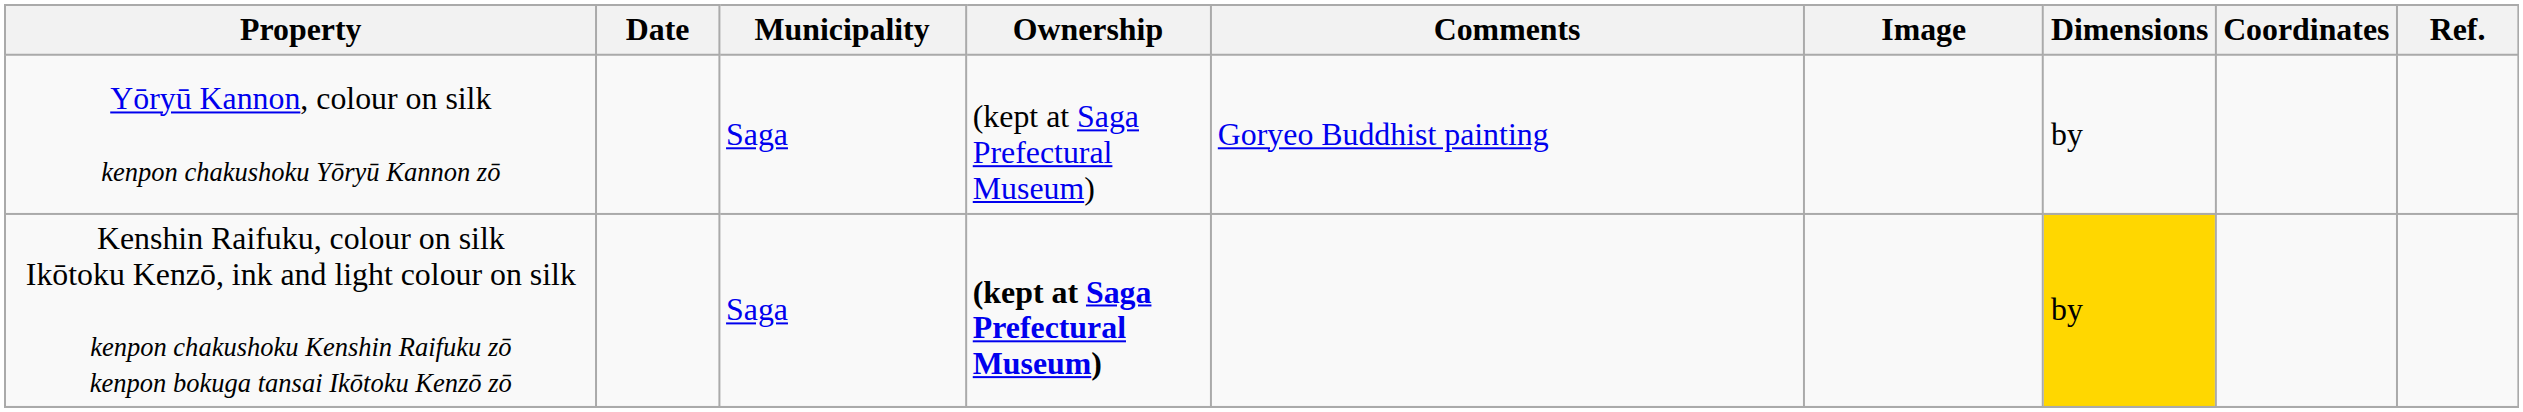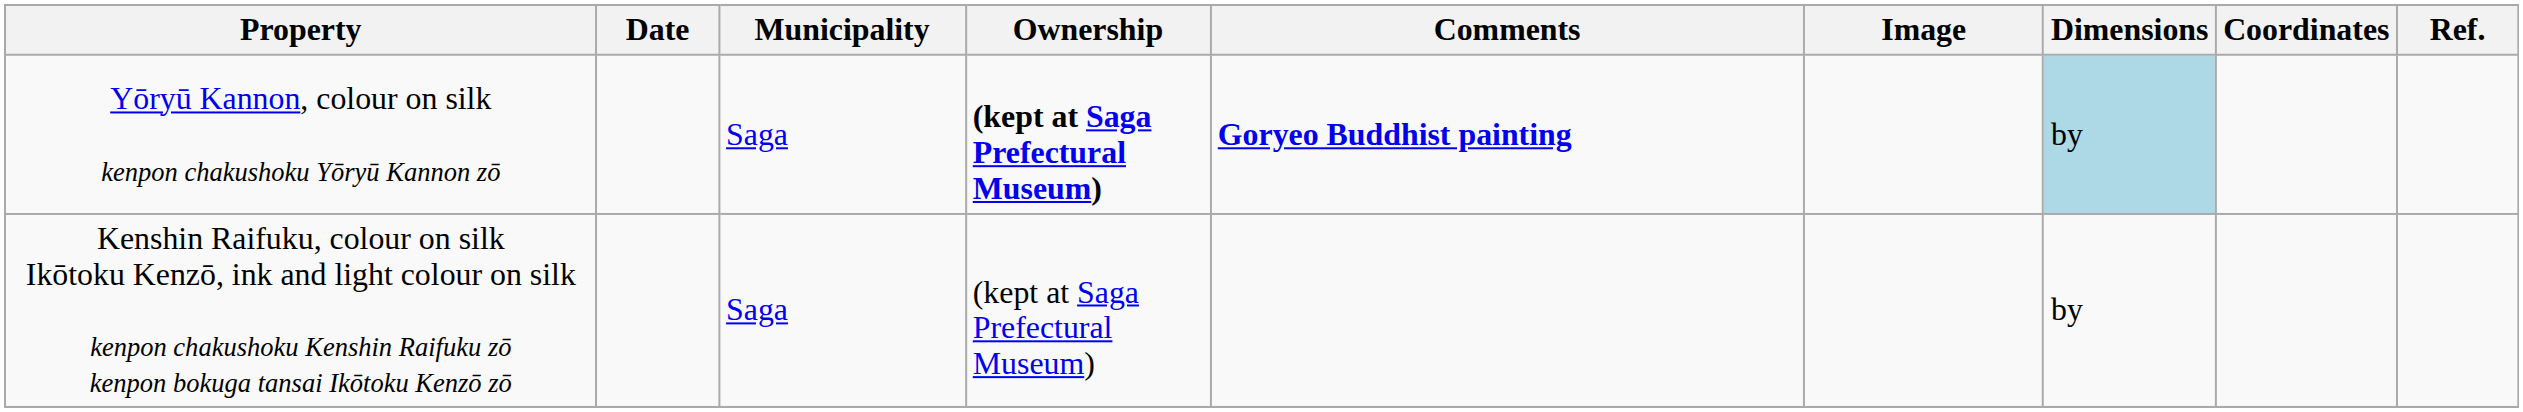(1056, 151) normal -> (1062, 151) bold
(1383, 133) normal -> (1395, 133) bold
(2067, 133) no background -> (2067, 133) lightblue background
(1062, 327) bold -> (1056, 327) normal
(2067, 309) gold background -> (2067, 309) no background
